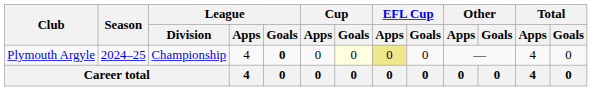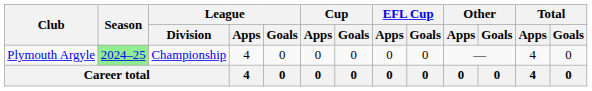(123, 55) no background -> (123, 55) lightgreen background
(282, 55) bold -> (282, 55) normal
(354, 55) lightyellow background -> (354, 55) no background
(389, 55) khaki background -> (389, 55) no background
